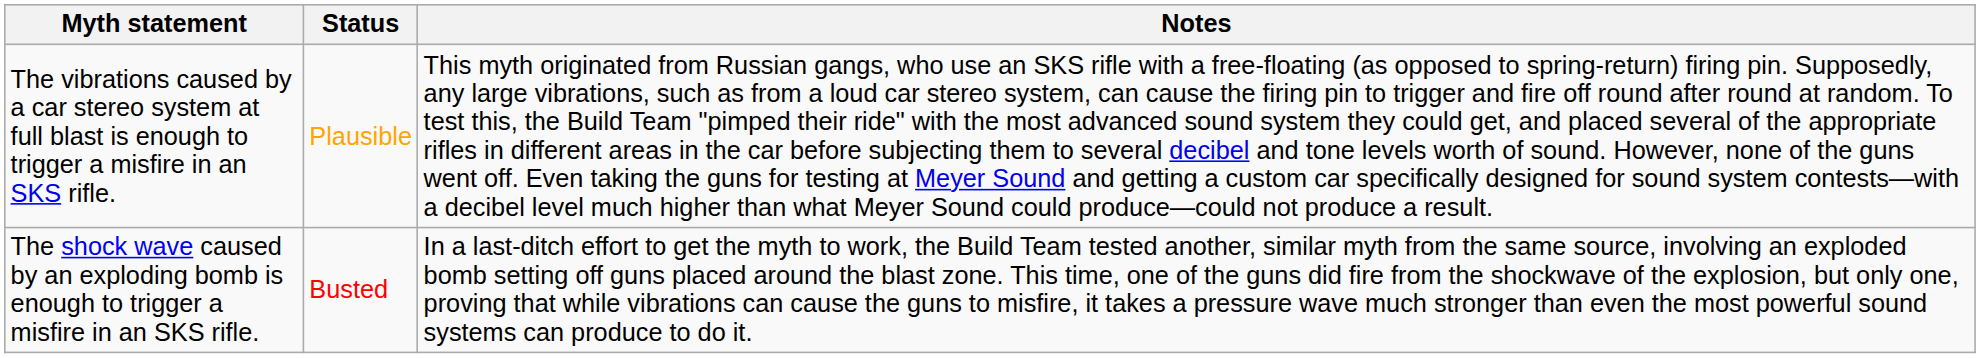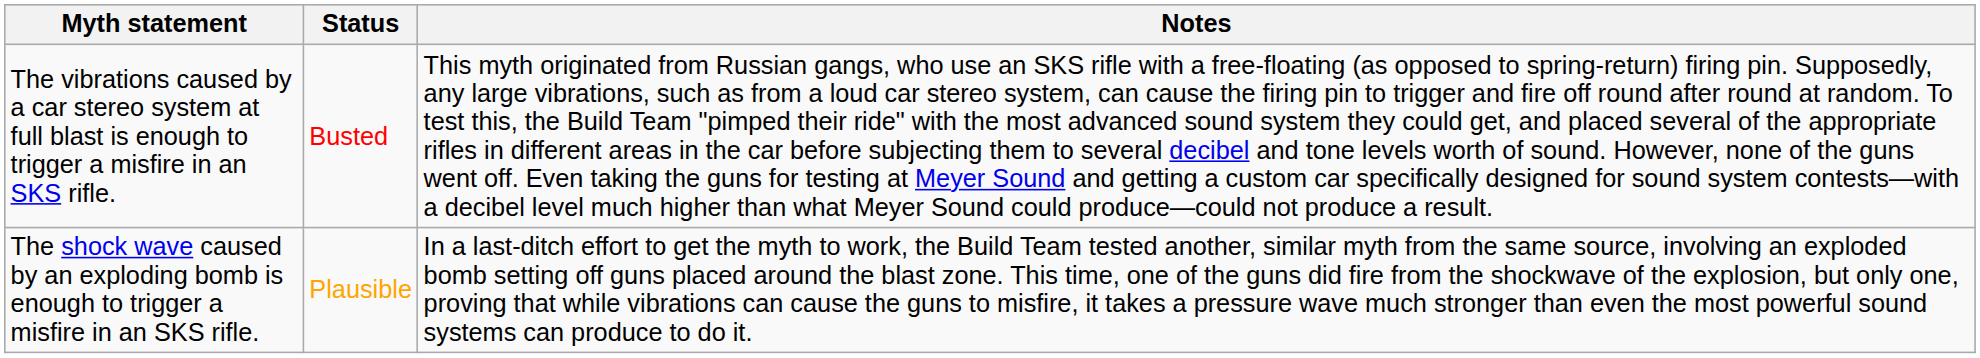(361, 135) Plausible -> (349, 135) Busted
(349, 289) Busted -> (361, 289) Plausible
